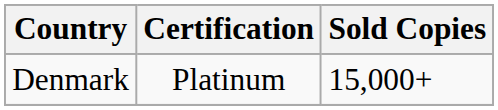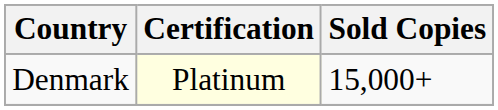(229, 79) no background -> (229, 79) lightyellow background
